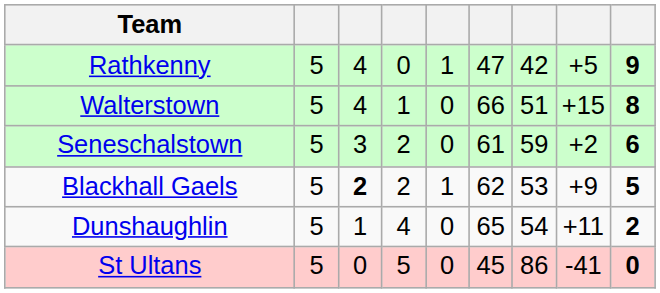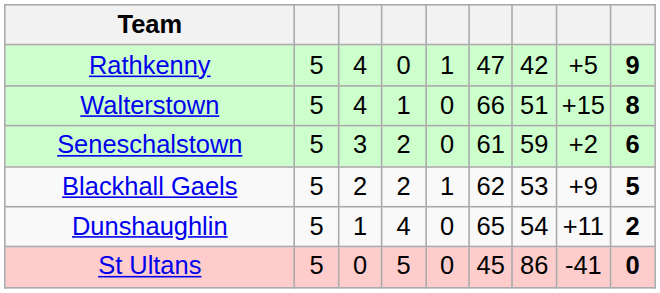(360, 186) bold -> (360, 186) normal
